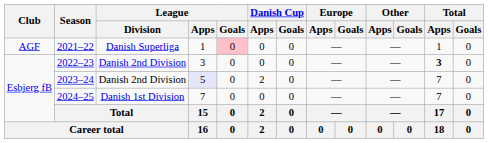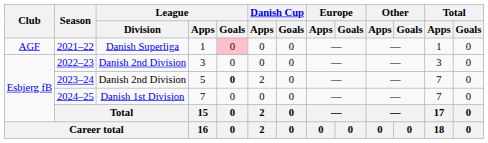(439, 63) bold -> (439, 63) normal
(203, 79) lavender background -> (203, 79) no background
(232, 79) normal -> (232, 79) bold
